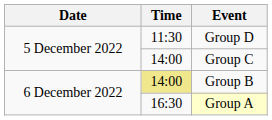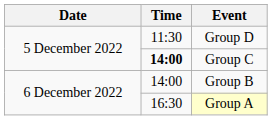(166, 59) normal -> (166, 59) bold
(166, 81) khaki background -> (166, 81) no background
